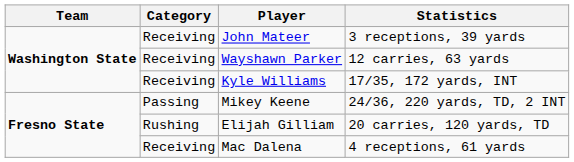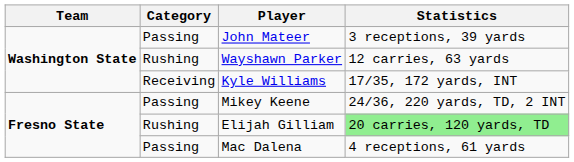(179, 38) Receiving -> (171, 38) Passing
(179, 59) Receiving -> (171, 59) Rushing
(449, 125) no background -> (449, 125) lightgreen background
(179, 147) Receiving -> (171, 147) Passing
